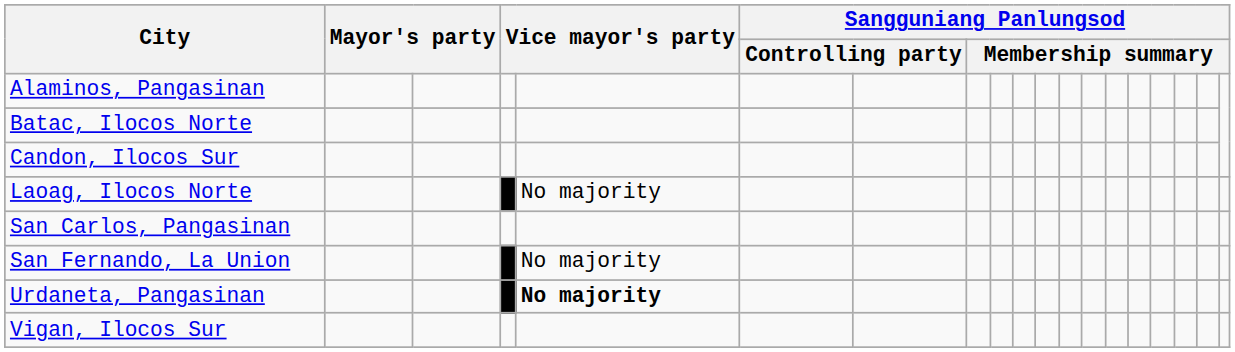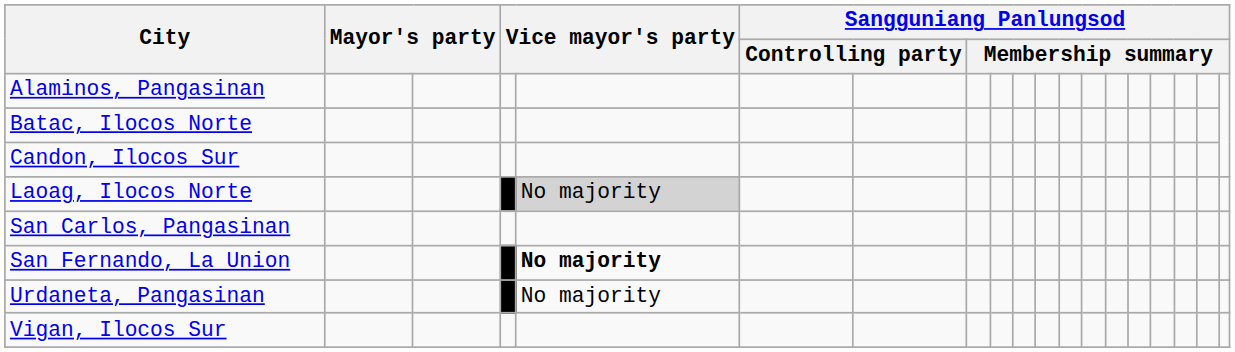(591, 194) no background -> (591, 194) lightgrey background
(591, 262) normal -> (591, 262) bold
(591, 297) bold -> (591, 297) normal
